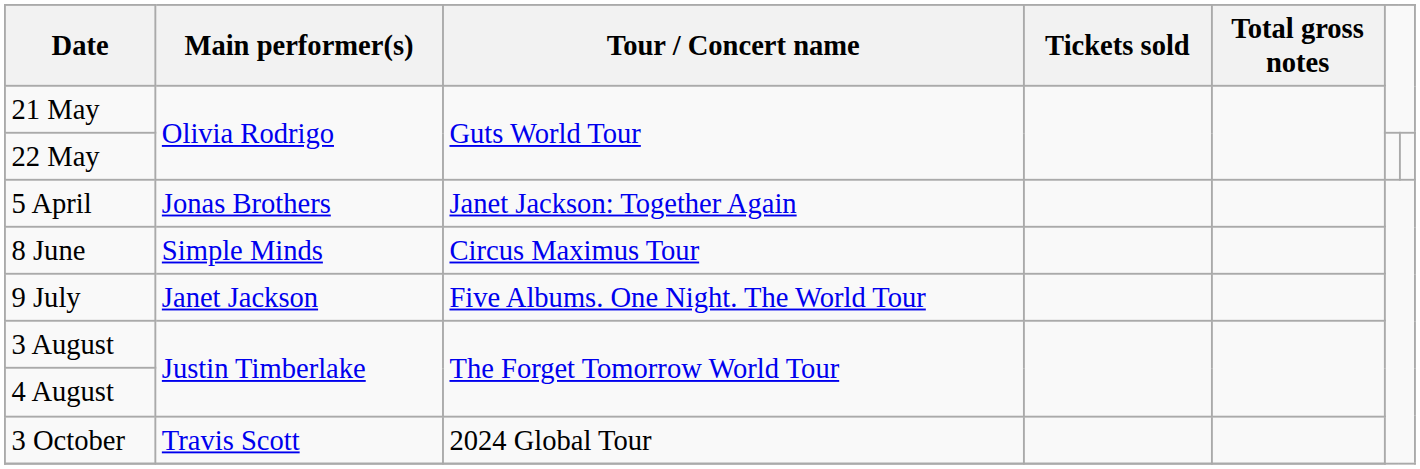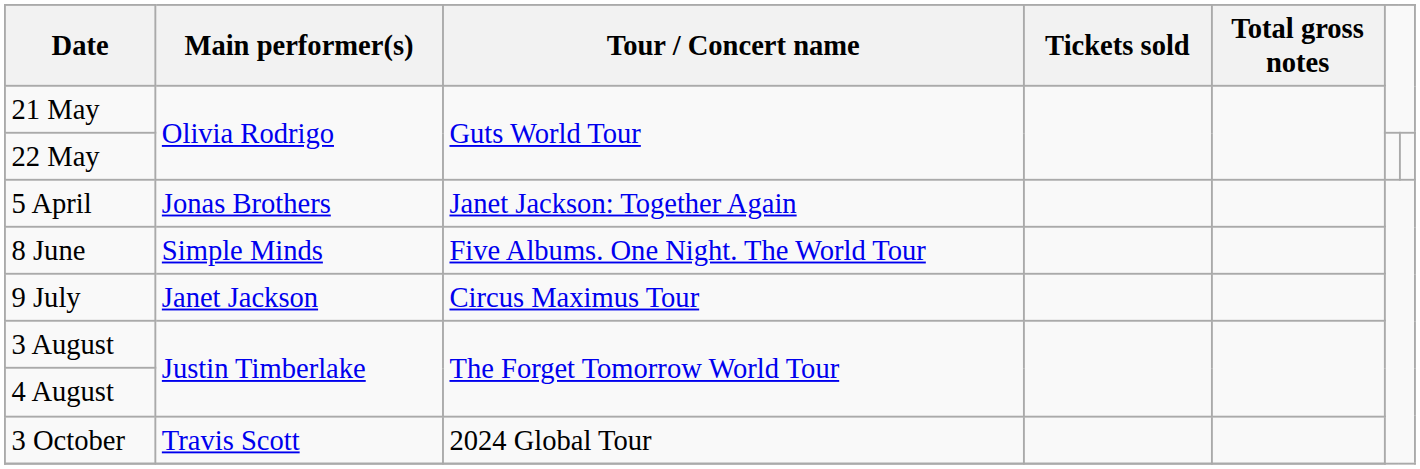(574, 250) Circus Maximus Tour -> (688, 250) Five Albums. One Night. The World Tour
(688, 297) Five Albums. One Night. The World Tour -> (574, 297) Circus Maximus Tour
